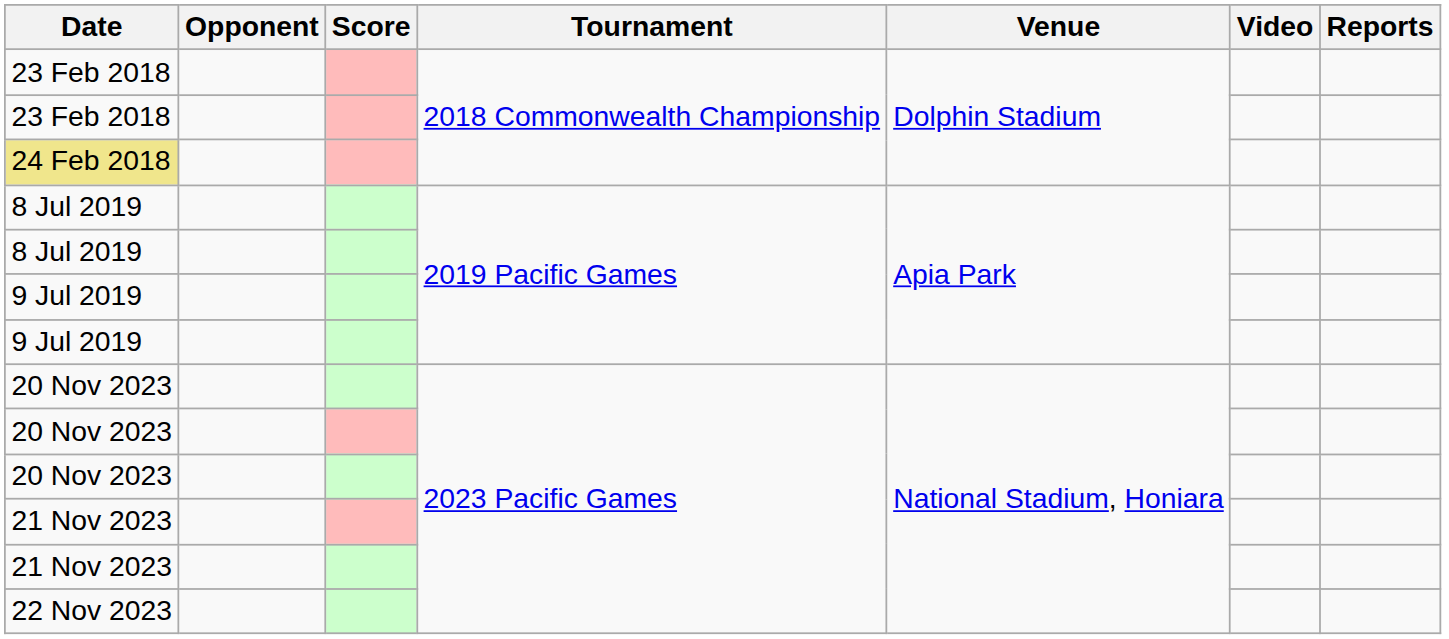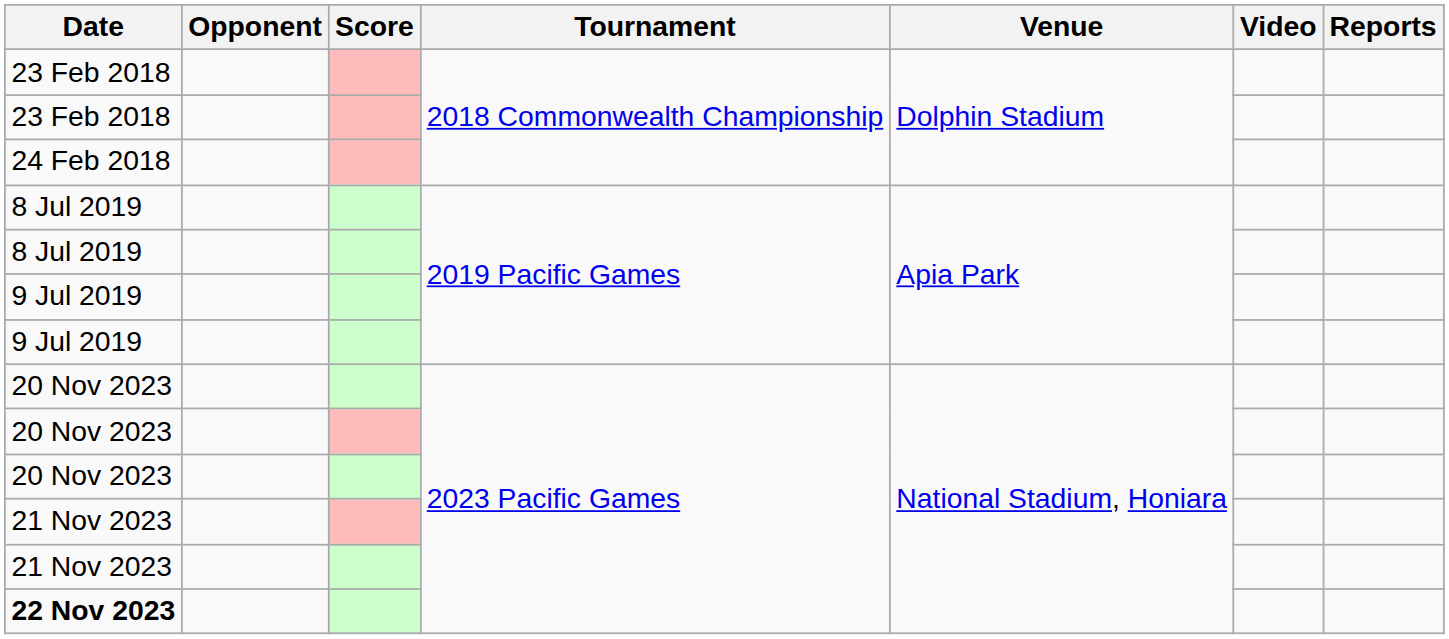(91, 161) khaki background -> (91, 161) no background
(92, 610) normal -> (93, 610) bold
